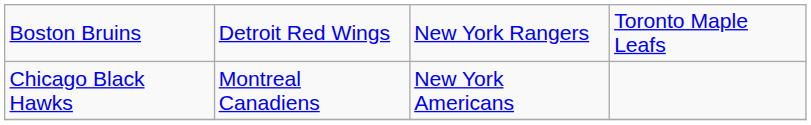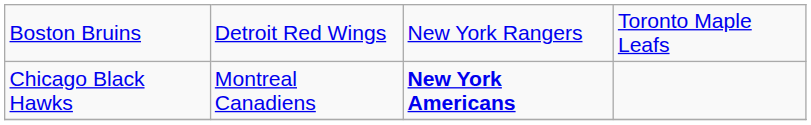(464, 90) normal -> (462, 90) bold
